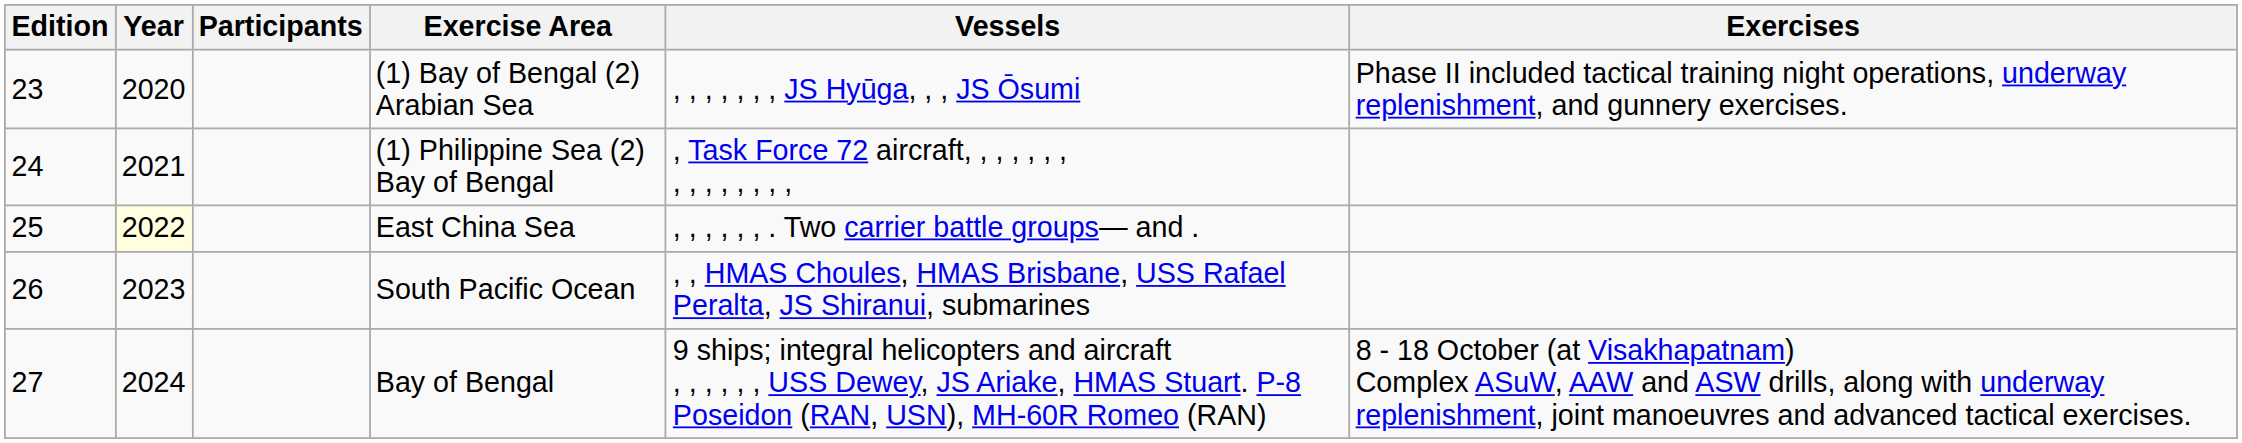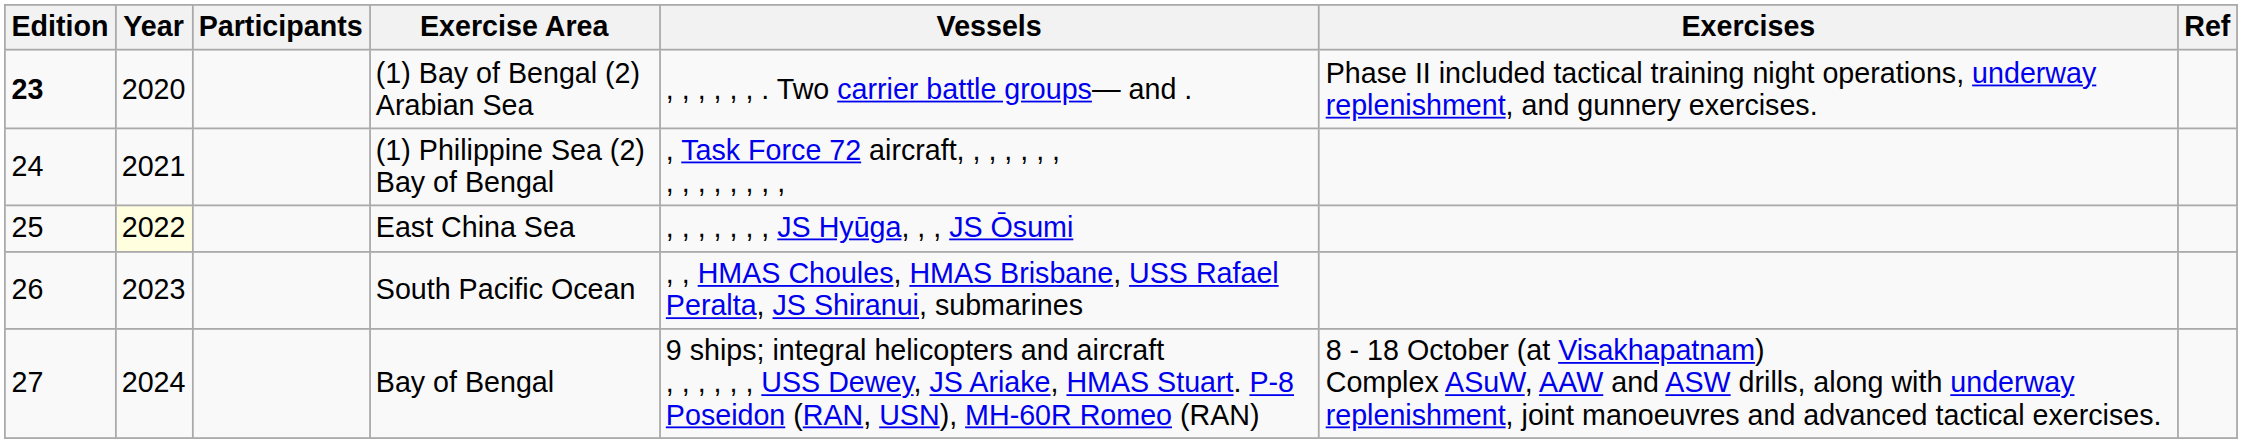+ column: (2207, 27)
(27, 88) normal -> (27, 88) bold
(877, 88) , , , , , , , JS Hyūga, , , JS Ōsumi -> (929, 88) , , , , , , . Two carrier battle groups— and .
(936, 227) , , , , , , . Two carrier battle groups— and . -> (870, 227) , , , , , , , JS Hyūga, , , JS Ōsumi
